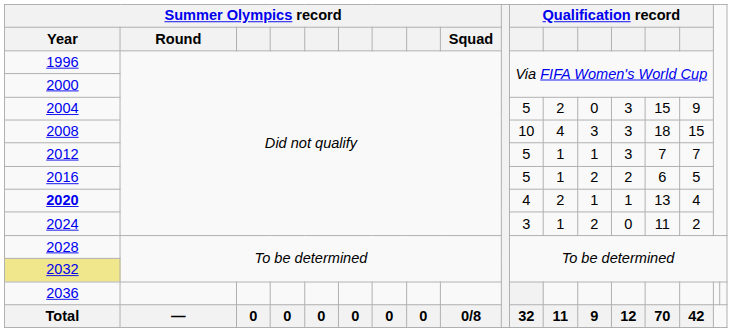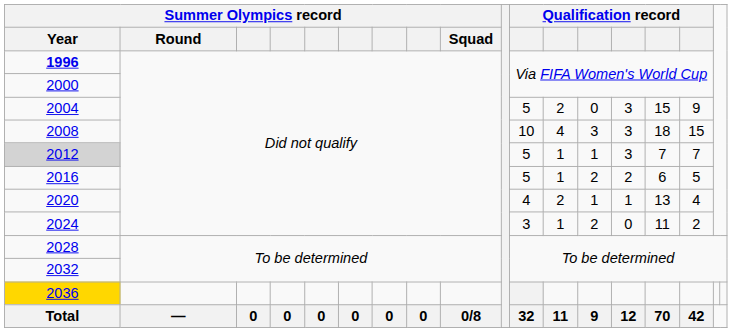(62, 62) normal -> (62, 62) bold
(62, 154) no background -> (62, 154) lightgrey background
(62, 200) bold -> (62, 200) normal
(62, 270) khaki background -> (62, 270) no background
(62, 293) no background -> (62, 293) gold background
